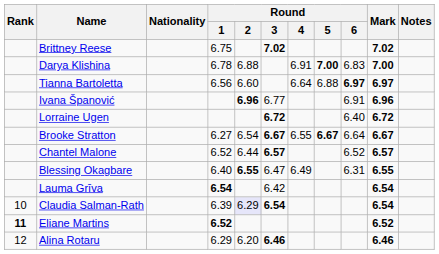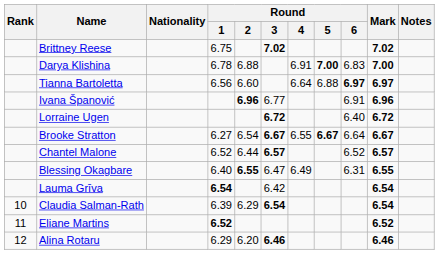(248, 205) lavender background -> (248, 205) no background
(20, 223) bold -> (20, 223) normal
